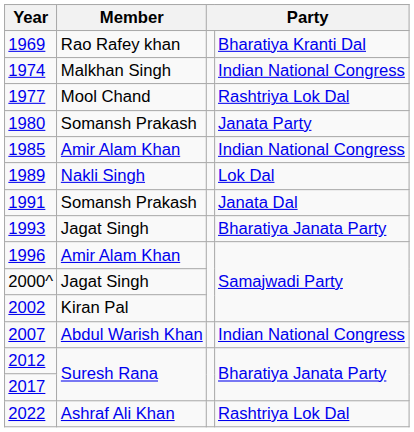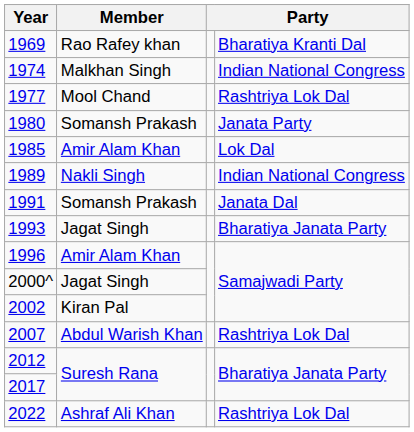(311, 149) Indian National Congress -> (246, 149) Lok Dal
(246, 176) Lok Dal -> (311, 176) Indian National Congress
(311, 334) Indian National Congress -> (284, 334) Rashtriya Lok Dal
